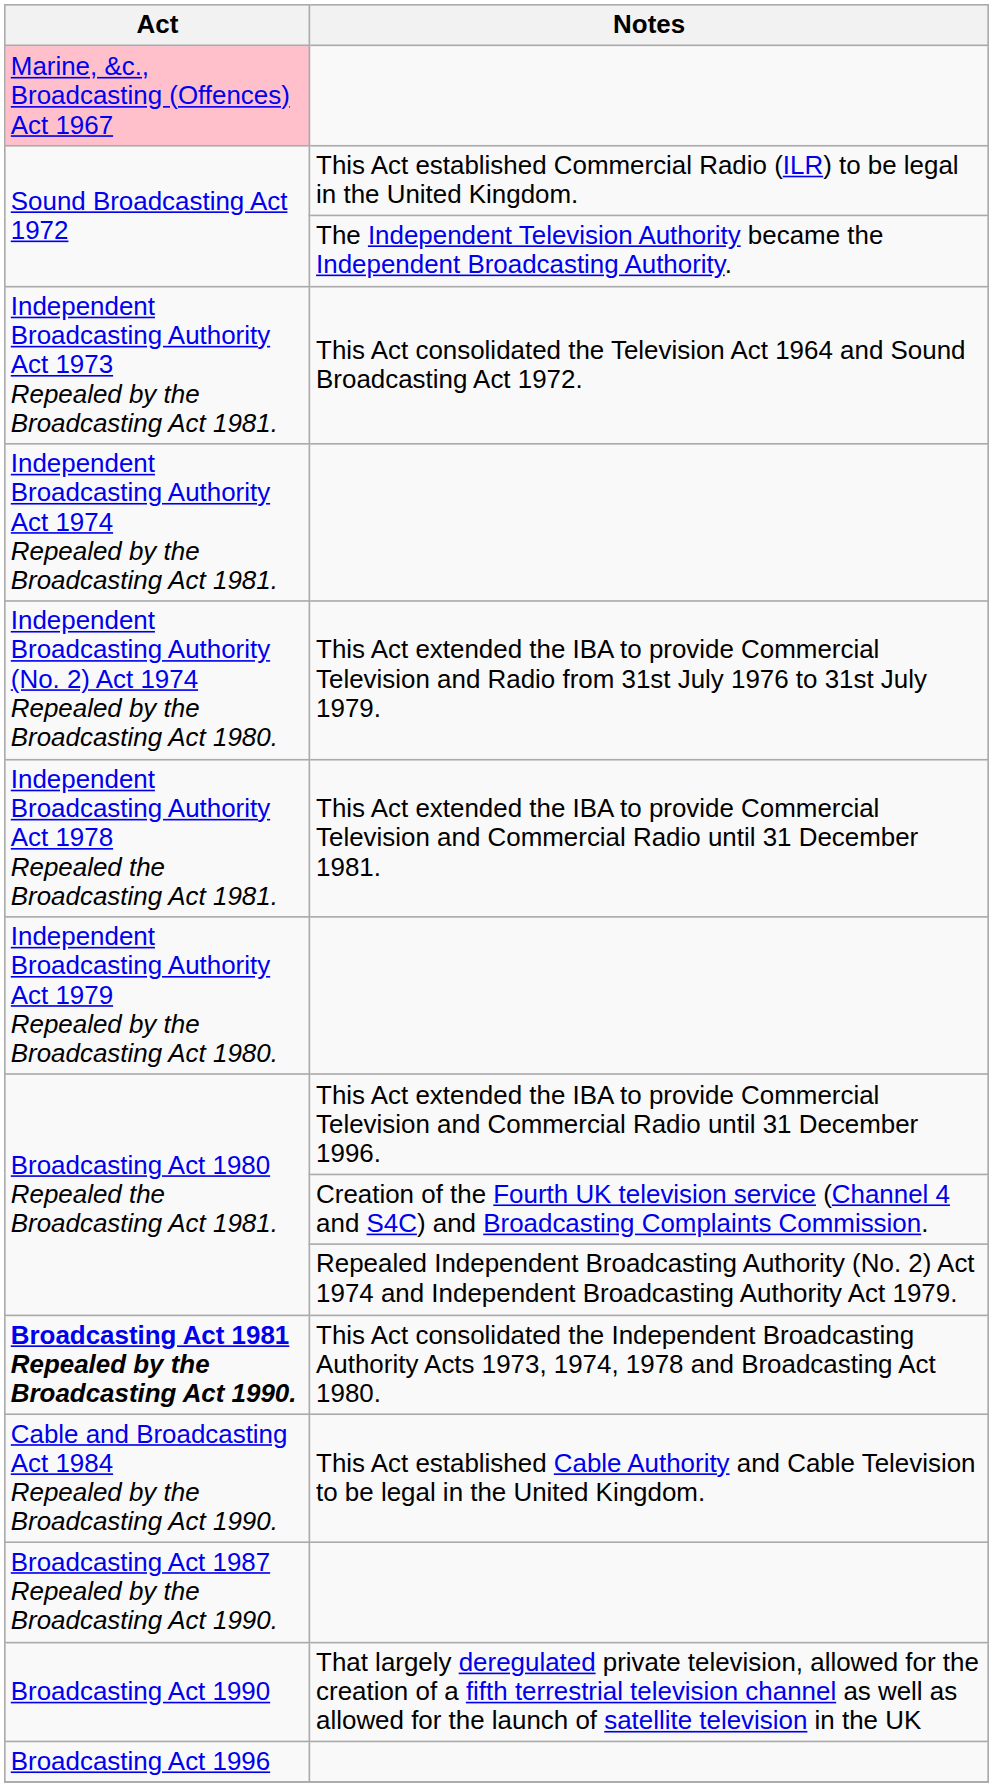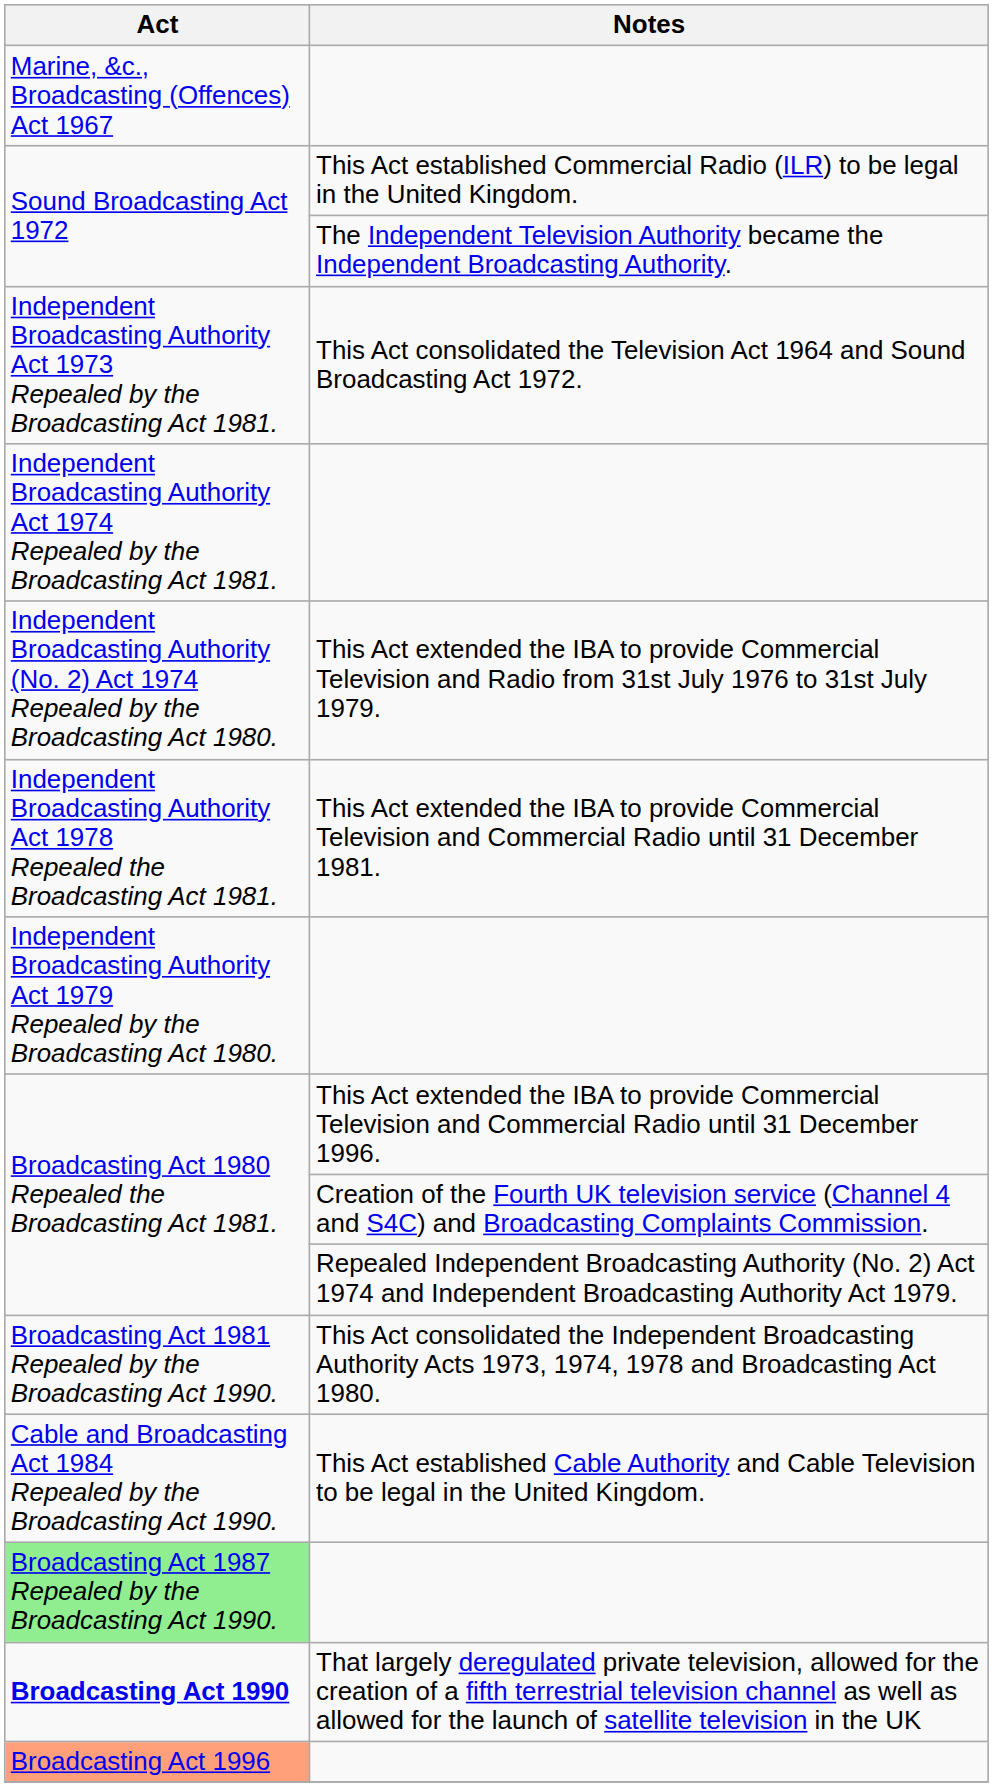(150, 95) pink background -> (150, 95) no background
(154, 1363) bold -> (144, 1363) normal
(144, 1591) no background -> (144, 1591) lightgreen background
(140, 1691) normal -> (150, 1691) bold
(140, 1761) no background -> (140, 1761) lightsalmon background
